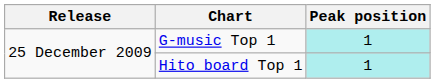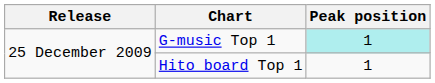(368, 65) paleturquoise background -> (368, 65) no background
